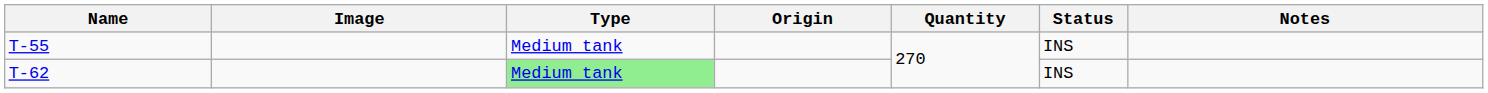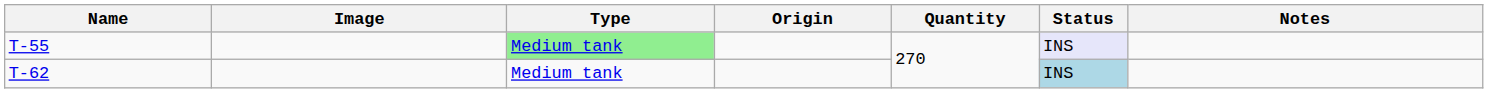(567, 46) no background -> (567, 46) lightgreen background
(1058, 46) no background -> (1058, 46) lavender background
(567, 74) lightgreen background -> (567, 74) no background
(1058, 74) no background -> (1058, 74) lightblue background
